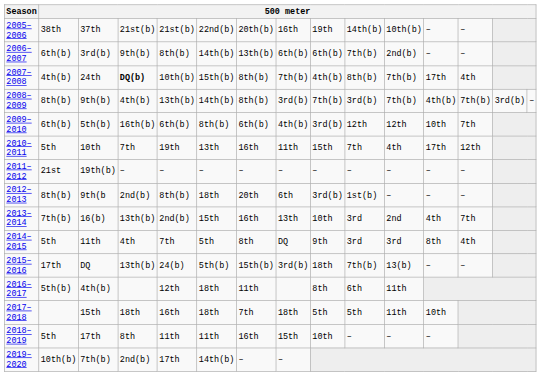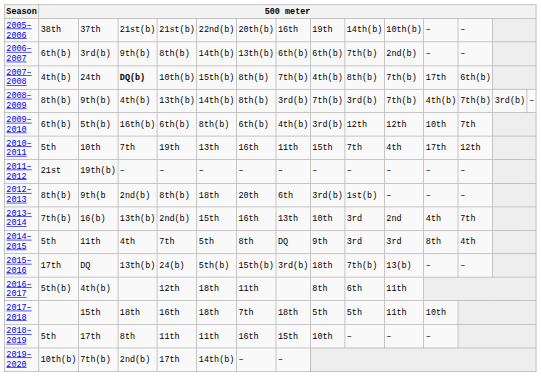(468, 77) 4th -> (475, 77) 6th(b)
